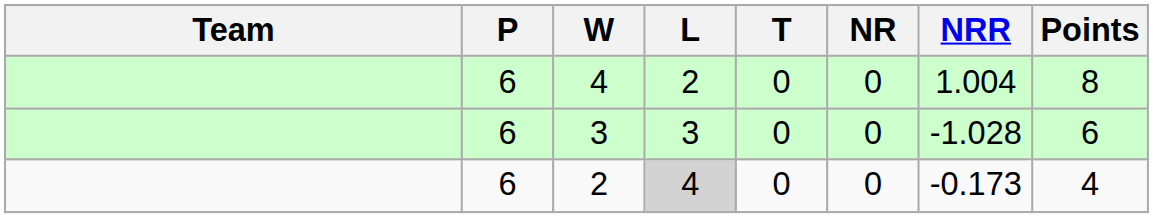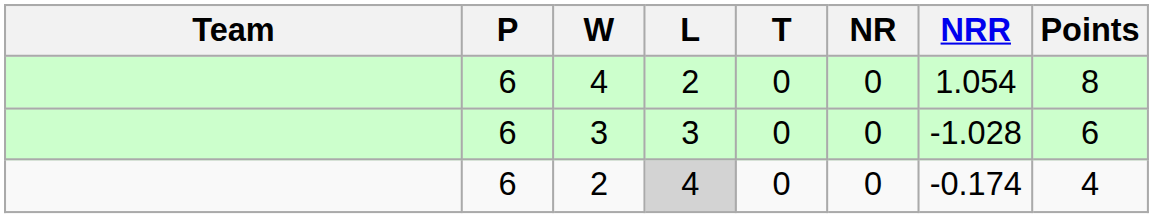(976, 81) 1.004 -> (976, 81) 1.054
(976, 184) -0.173 -> (976, 184) -0.174
